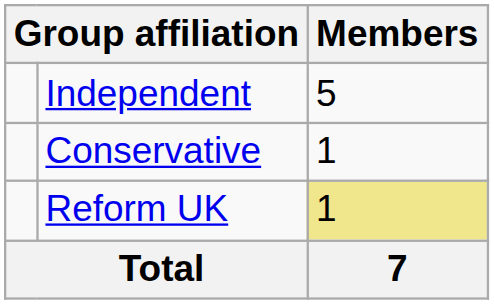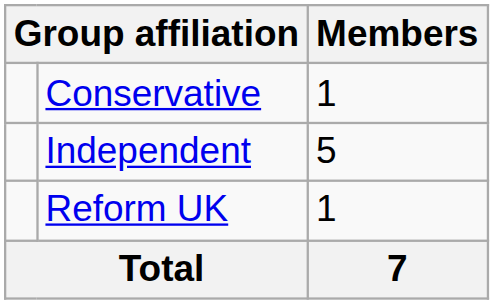rows swapped: (148, 92) <-> (153, 151)
(326, 209) khaki background -> (326, 209) no background
